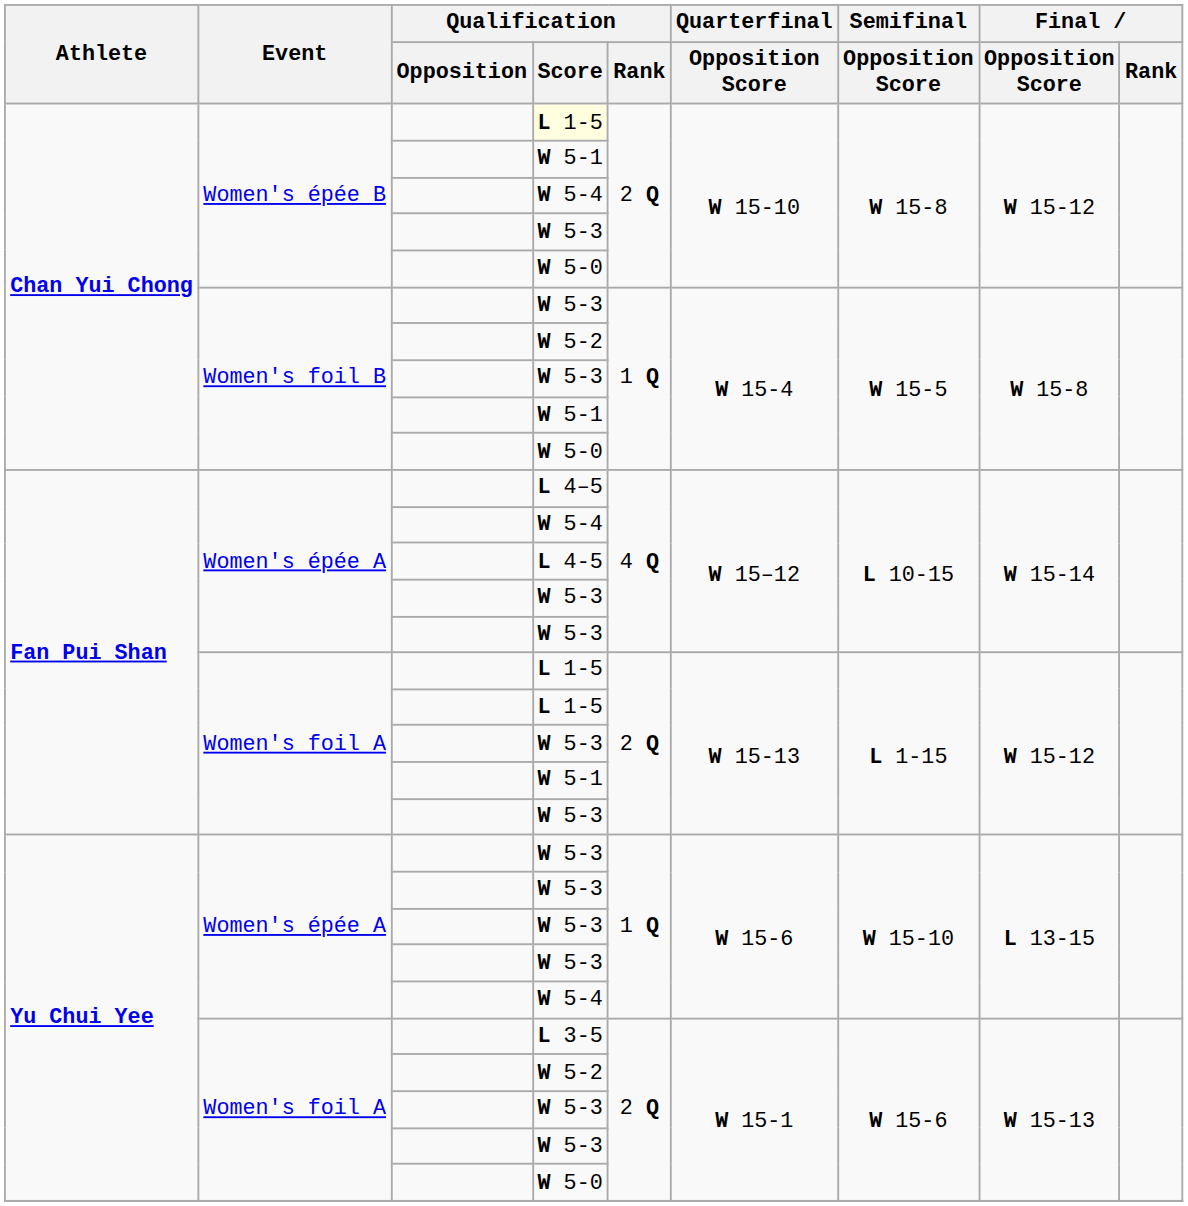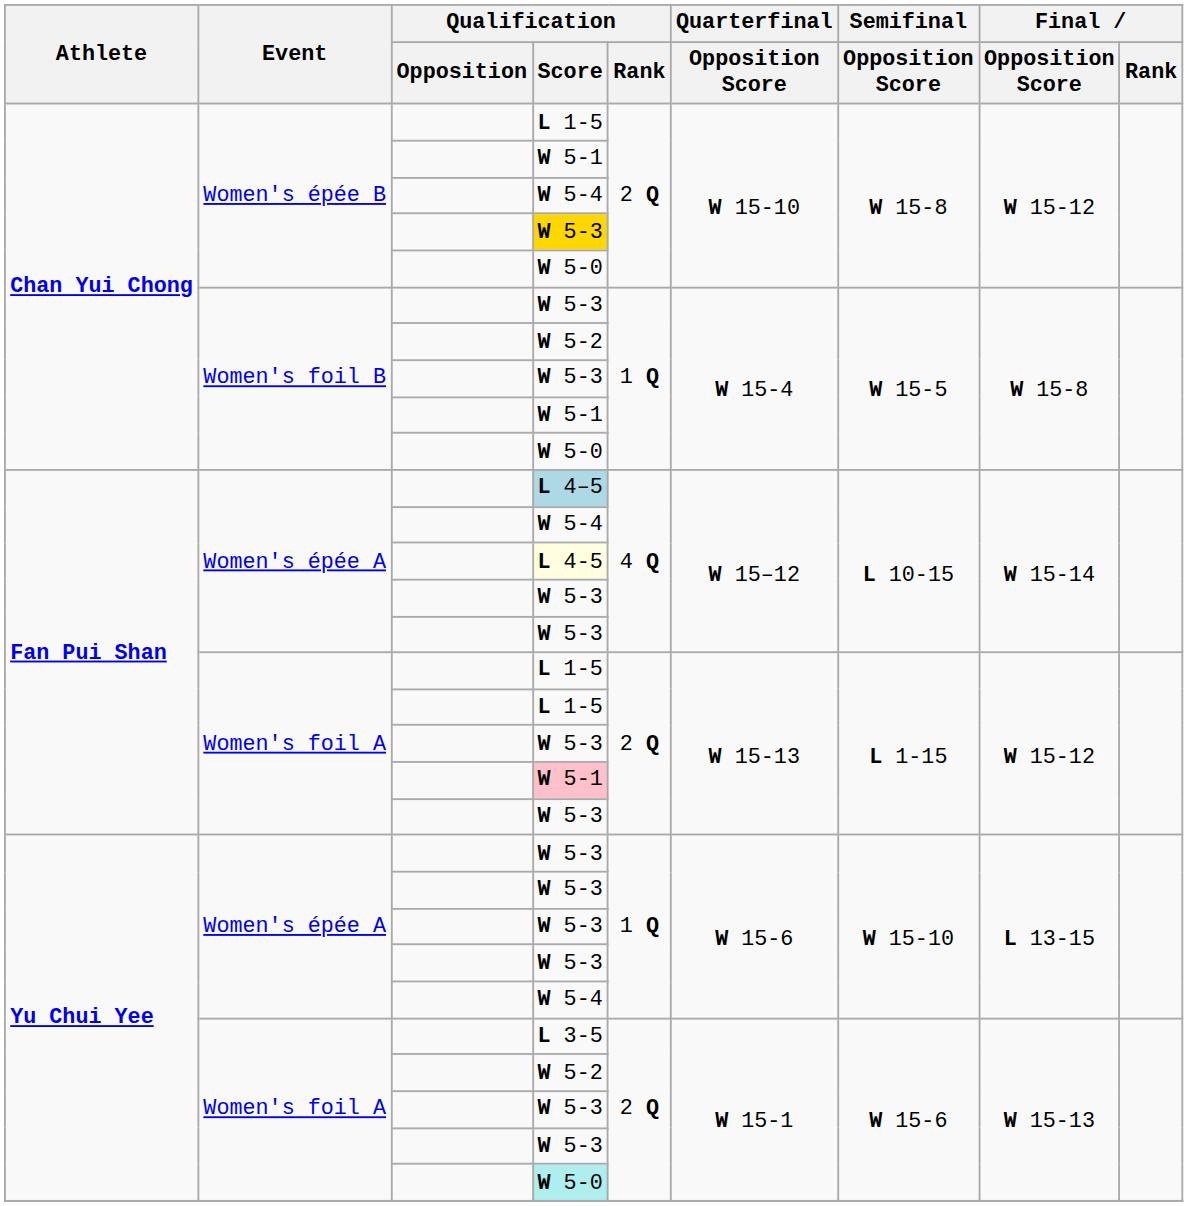(570, 122) lightyellow background -> (570, 122) no background
(570, 232) no background -> (570, 232) gold background
(570, 488) no background -> (570, 488) lightblue background
(570, 561) no background -> (570, 561) lightyellow background
(570, 780) no background -> (570, 780) pink background
(570, 1182) no background -> (570, 1182) paleturquoise background
